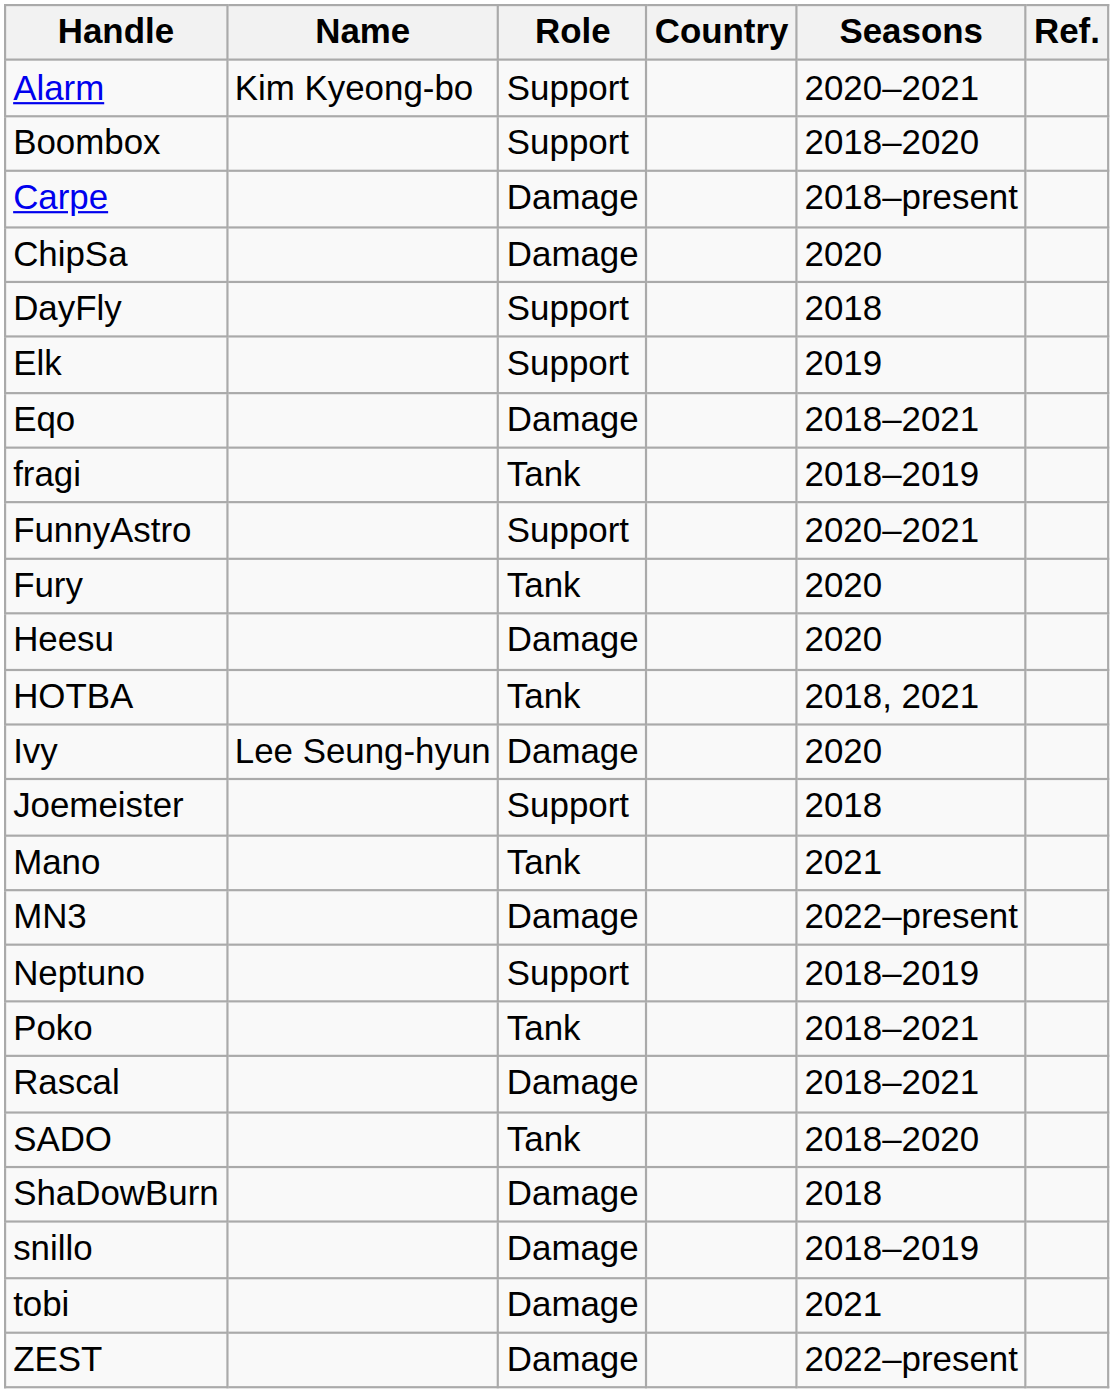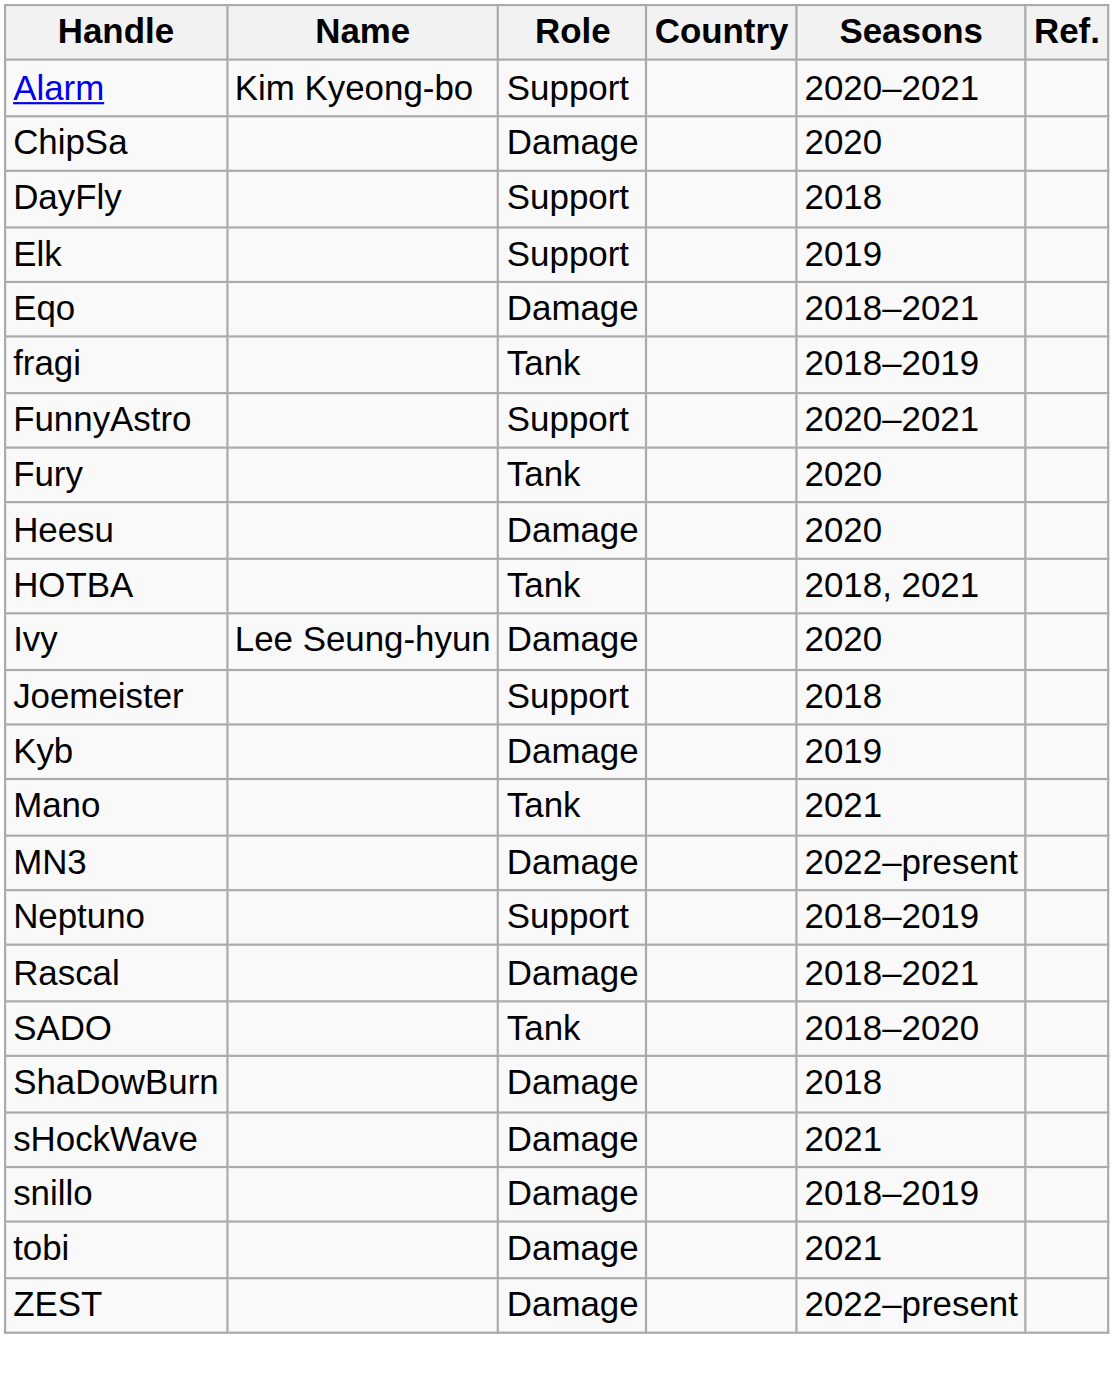- row: (87, 142)
- row: (61, 198)
+ row: (43, 751)
- row: (53, 1027)
+ row: (106, 1138)
